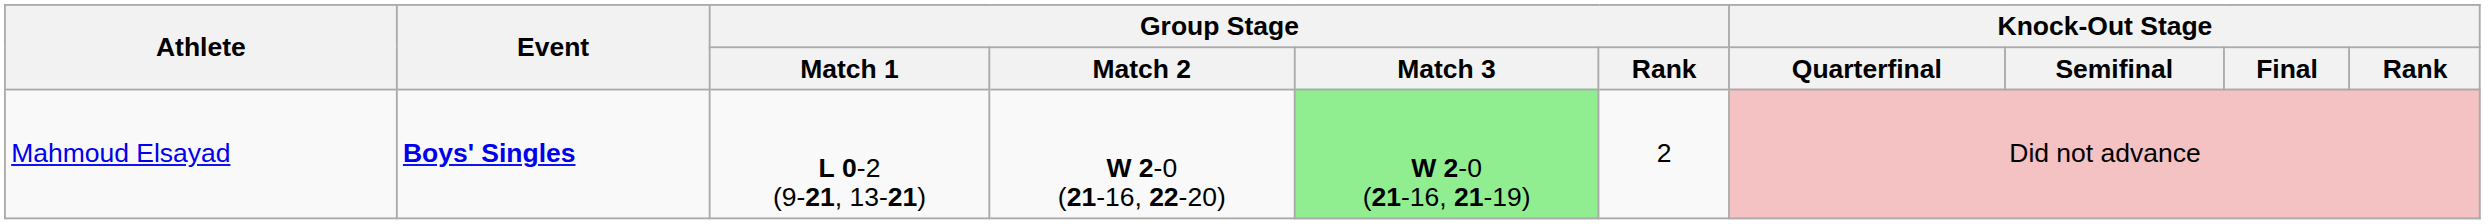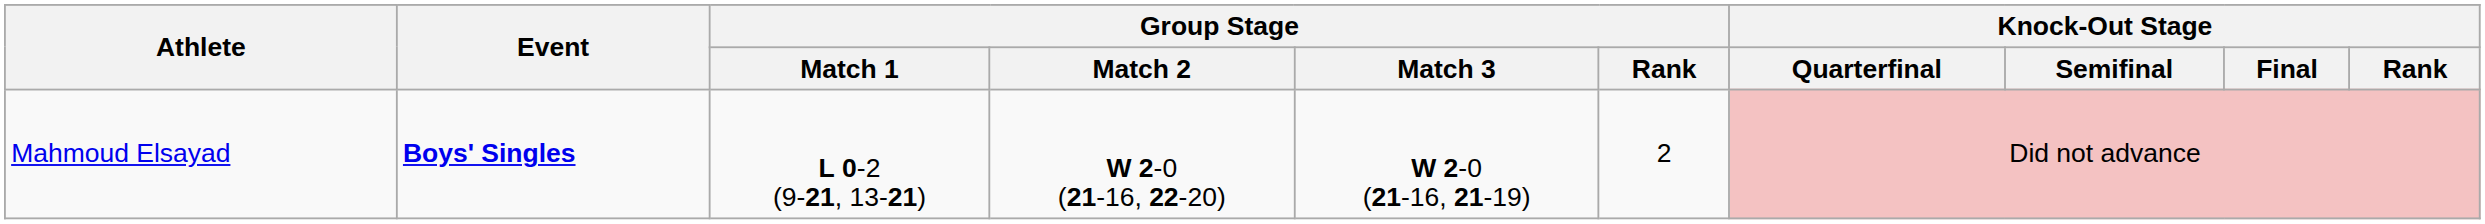(1447, 184) lightgreen background -> (1447, 184) no background
